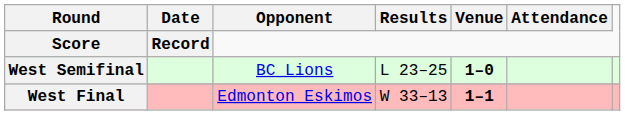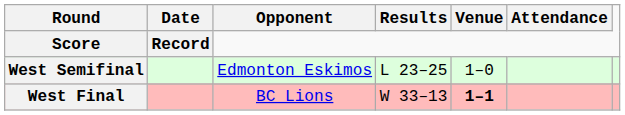(295, 70) BC Lions -> (295, 70) Edmonton Eskimos
(479, 70) bold -> (479, 70) normal
(295, 97) Edmonton Eskimos -> (295, 97) BC Lions
